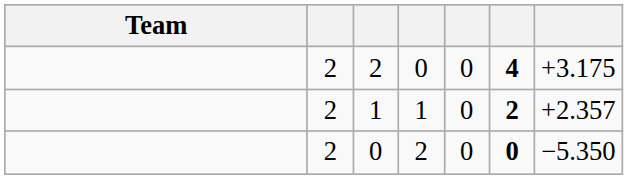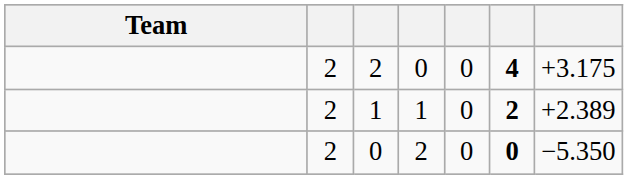(578, 109) +2.357 -> (578, 109) +2.389
